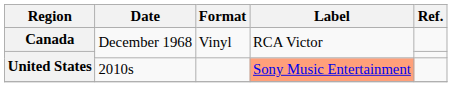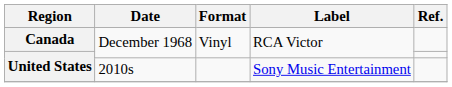(332, 69) lightsalmon background -> (332, 69) no background
